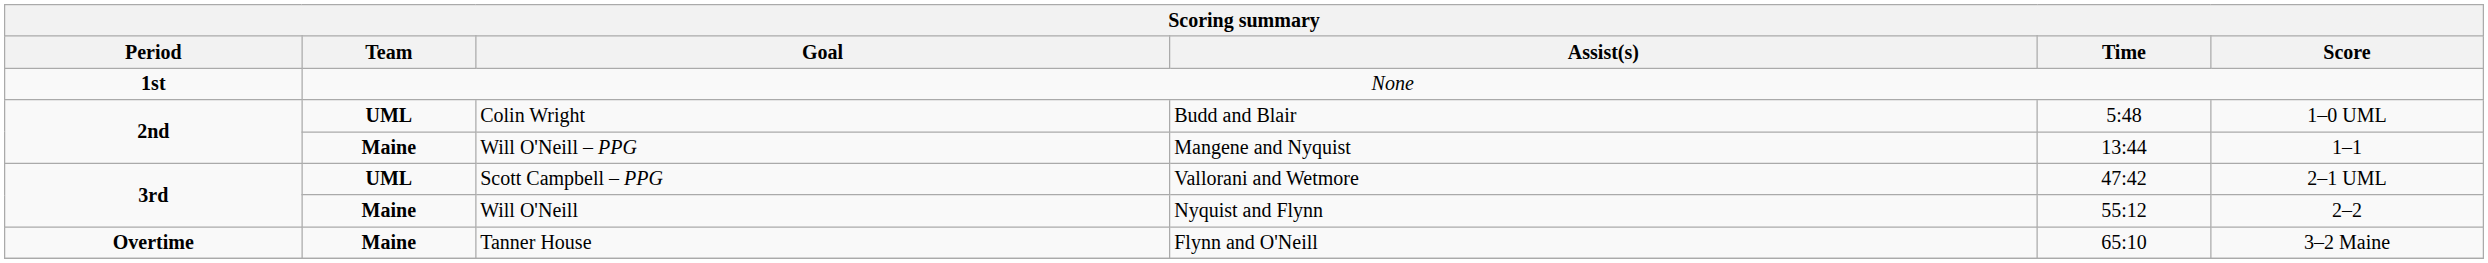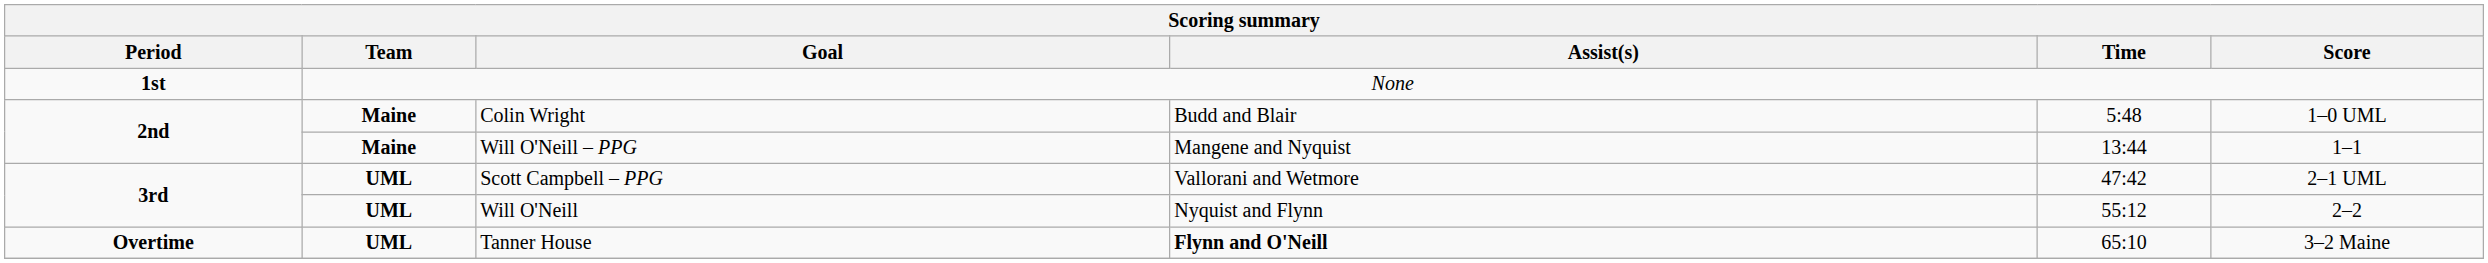(389, 115) UML -> (389, 115) Maine
(389, 210) Maine -> (389, 210) UML
(389, 242) Maine -> (389, 242) UML
(1246, 242) normal -> (1251, 242) bold
